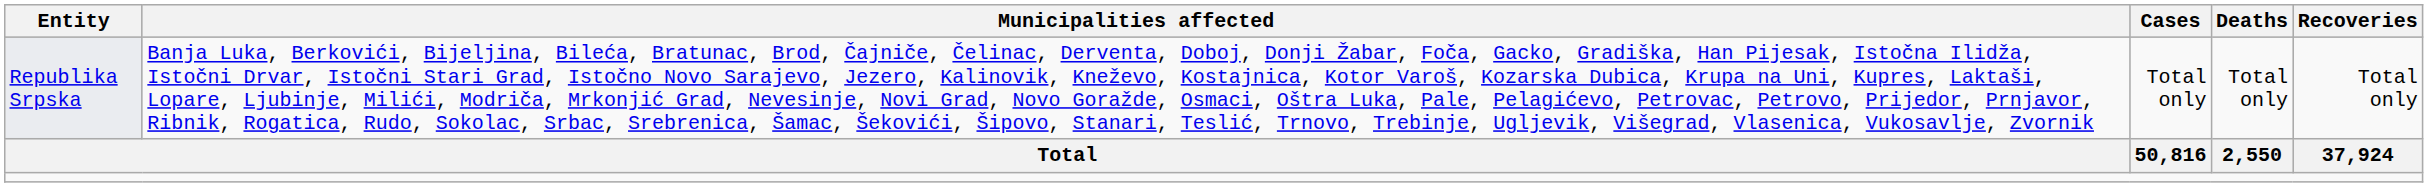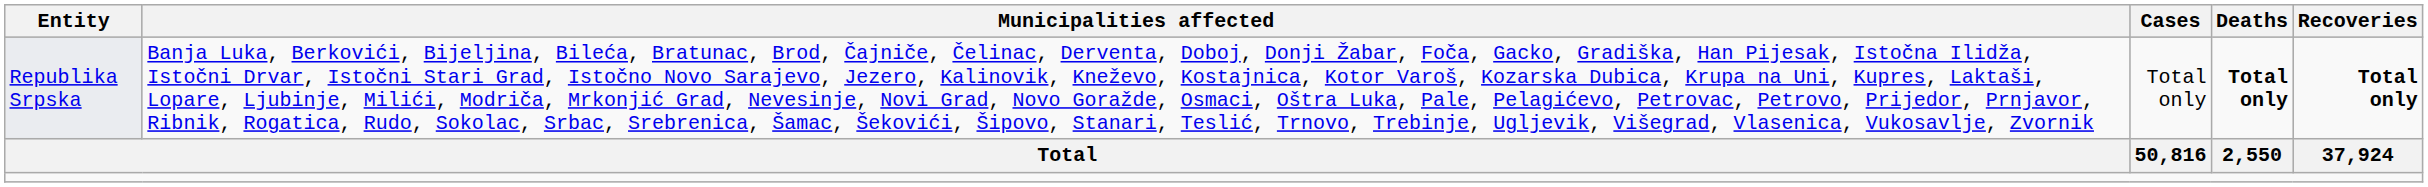(2258, 88) normal -> (2258, 88) bold
(2388, 88) normal -> (2388, 88) bold
